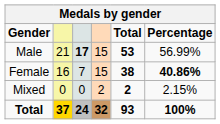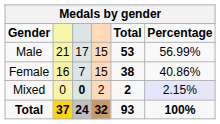(82, 52) bold -> (82, 52) normal
(180, 71) bold -> (180, 71) normal
(82, 90) normal -> (82, 90) bold
(180, 90) no background -> (180, 90) lavender background
